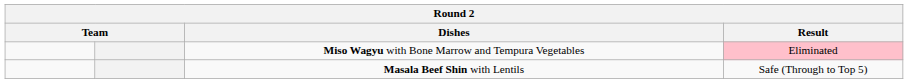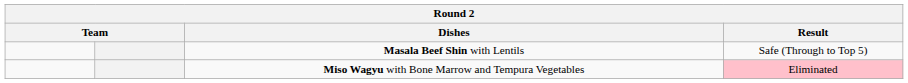rows swapped: (454, 69) <-> (454, 51)
